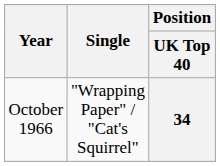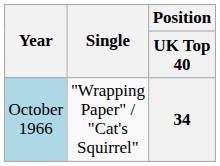(36, 119) no background -> (36, 119) lightblue background
